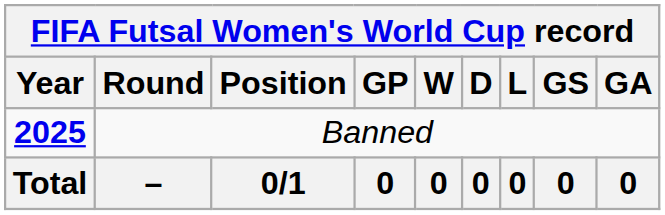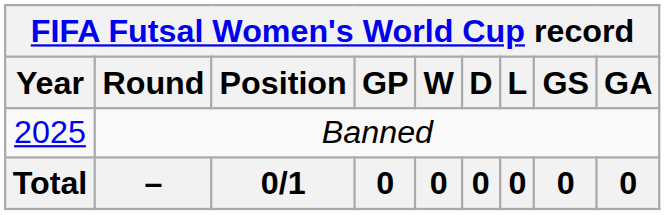(50, 133) bold -> (50, 133) normal
